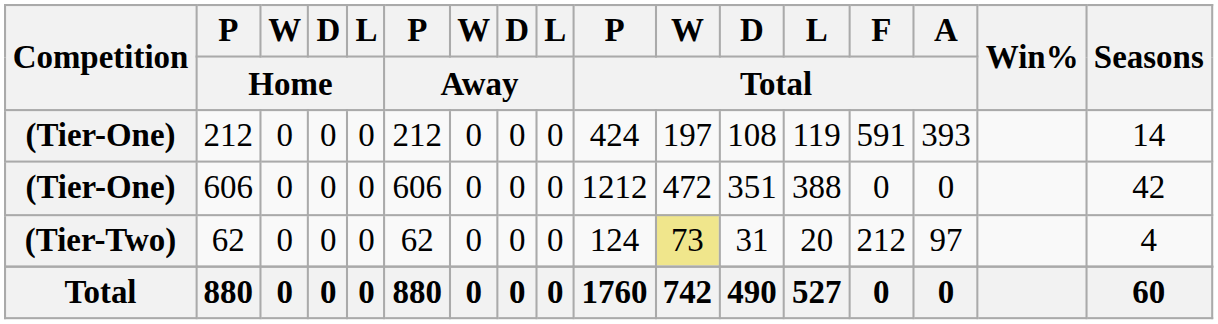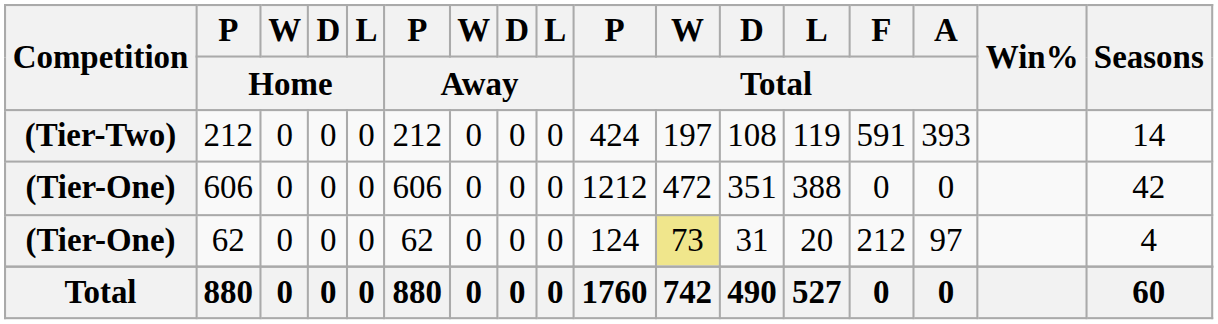(100, 135) (Tier-One) -> (100, 135) (Tier-Two)
(100, 239) (Tier-Two) -> (100, 239) (Tier-One)
